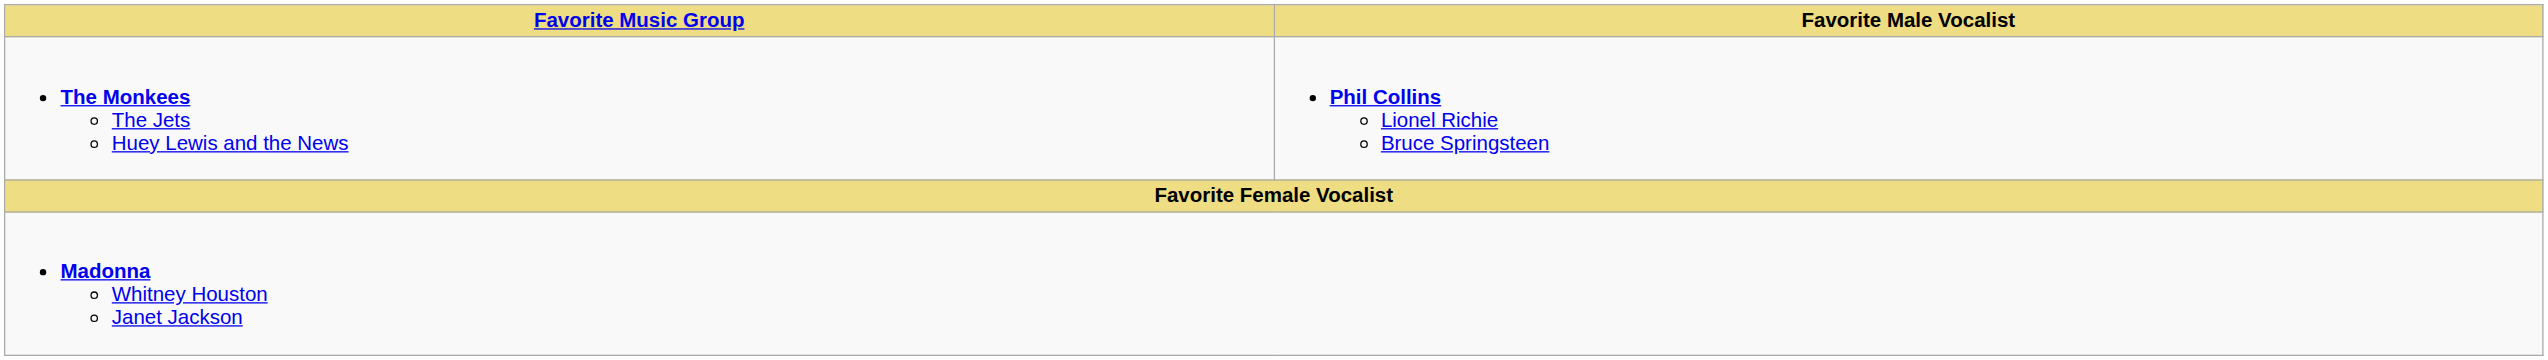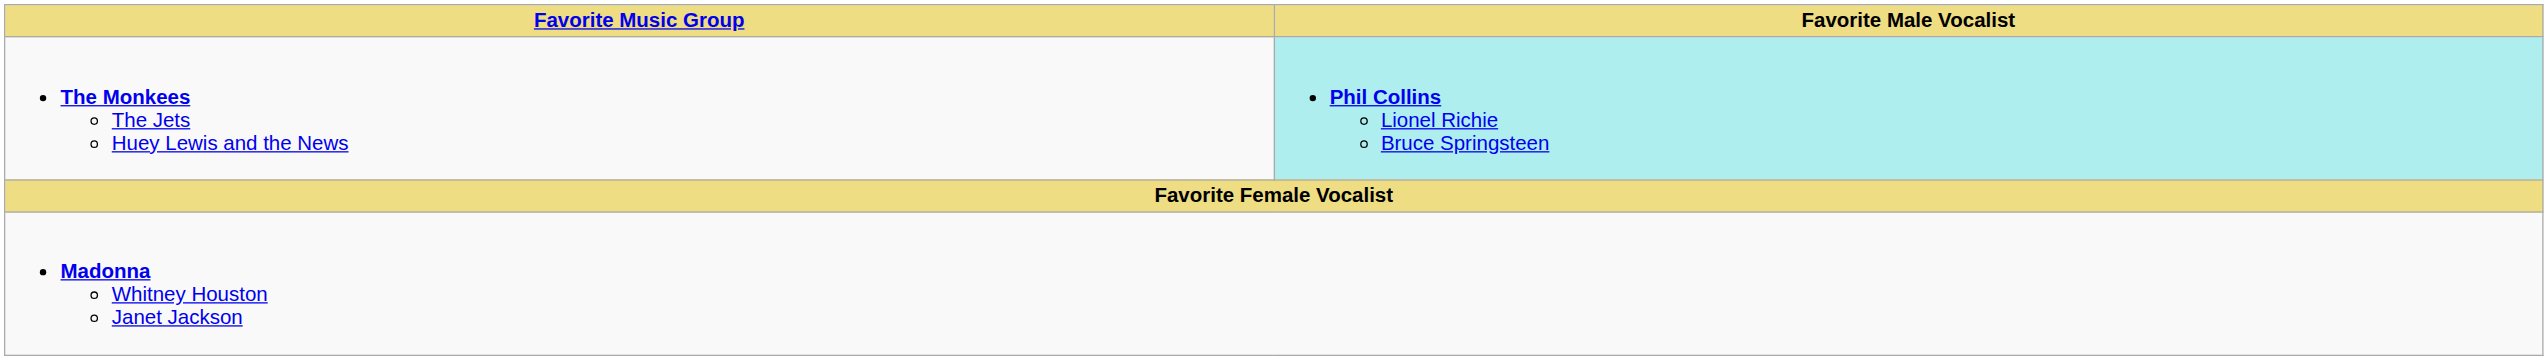(1908, 120) no background -> (1908, 120) paleturquoise background
